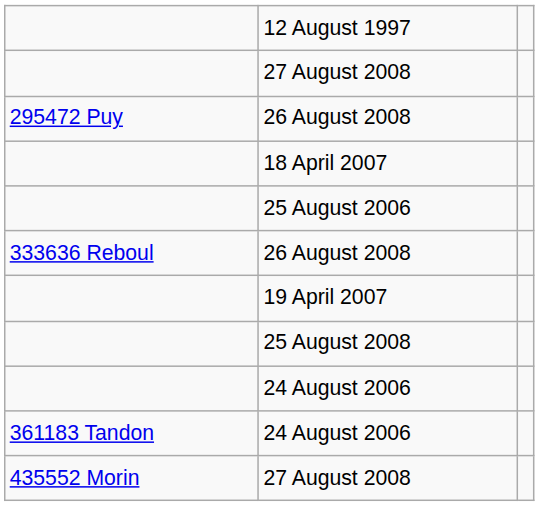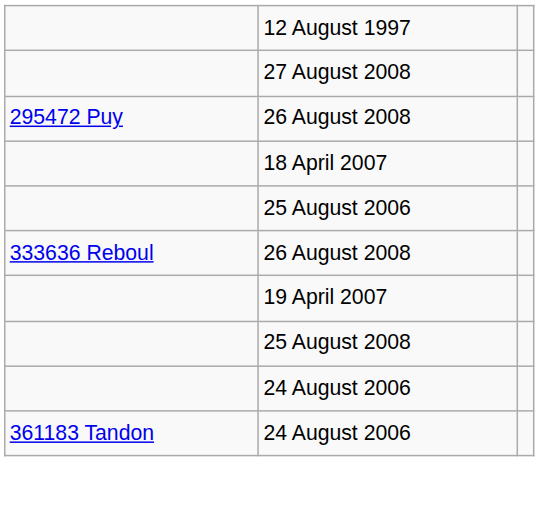- row: (75, 477)
